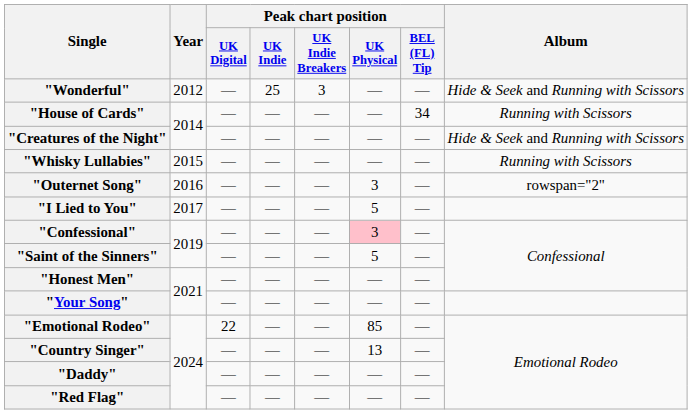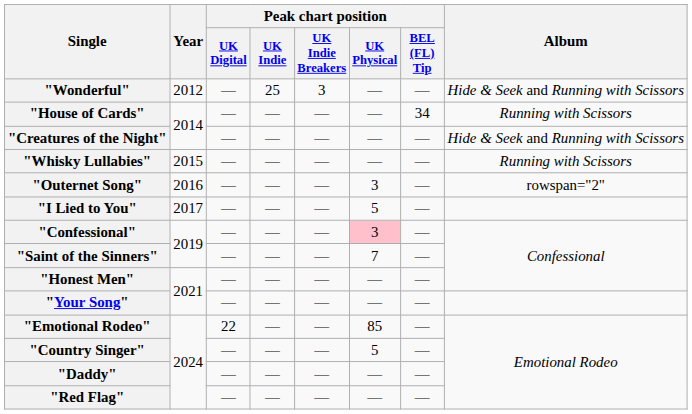(375, 255) 5 -> (375, 255) 7
(375, 350) 13 -> (375, 350) 5
